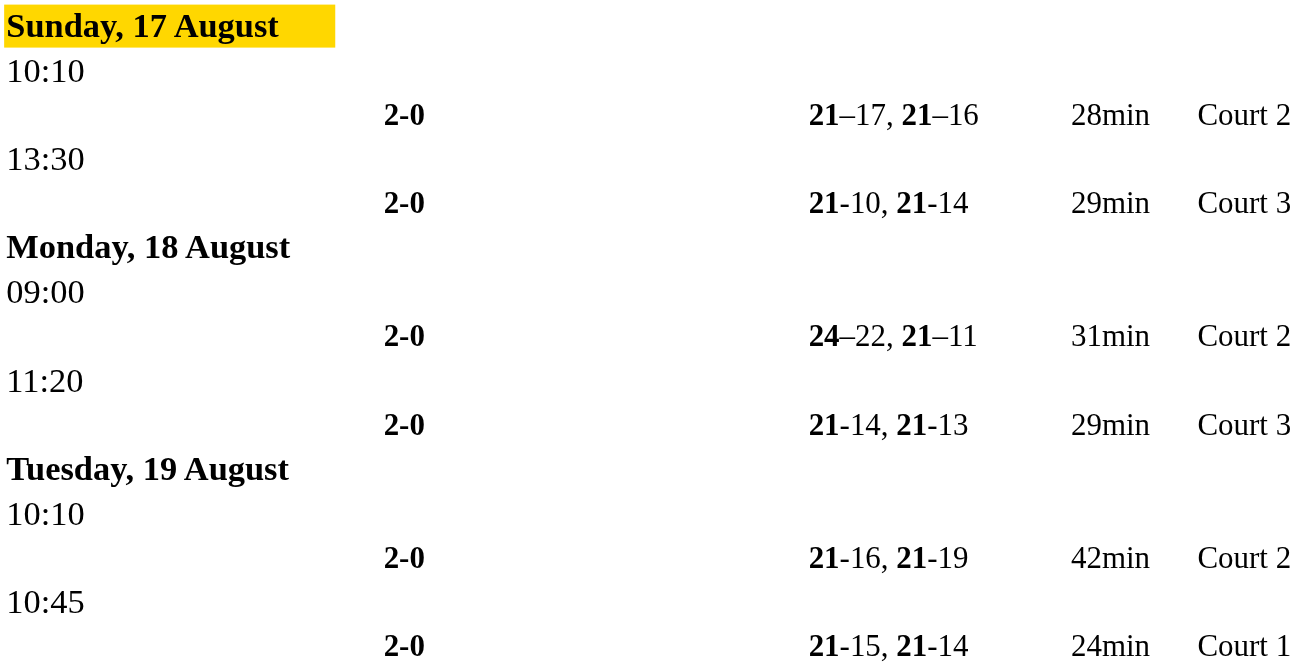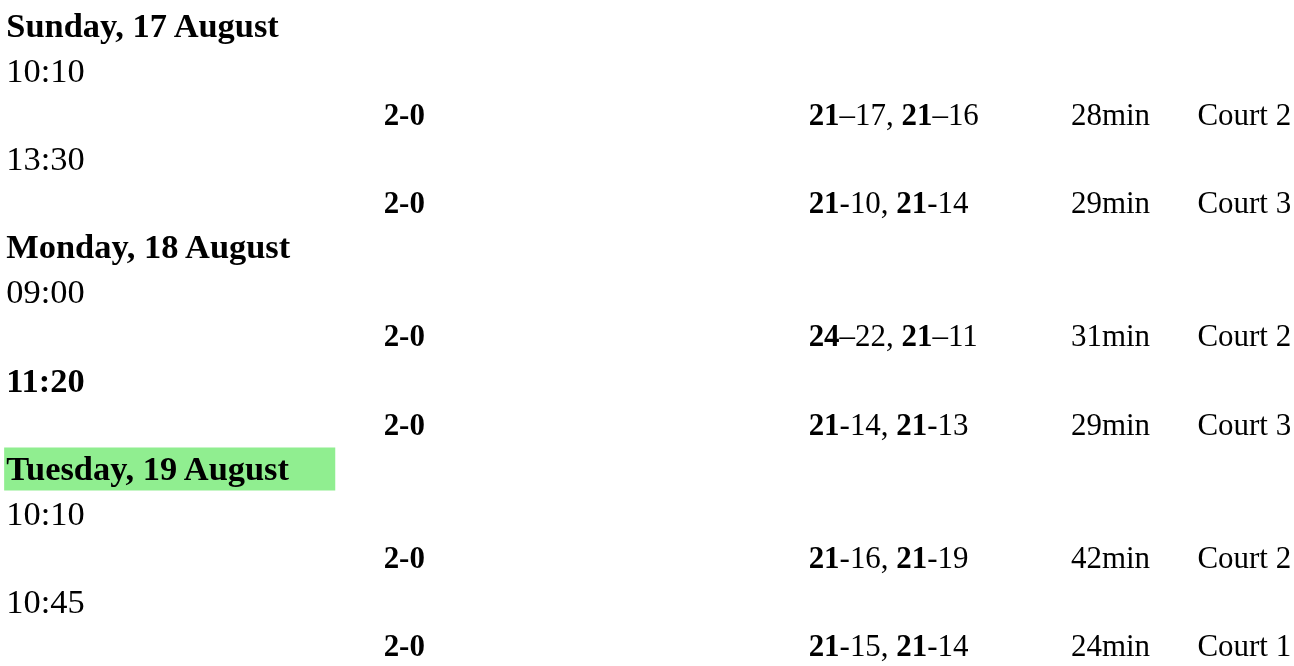(143, 25) gold background -> (143, 25) no background
(45, 380) normal -> (45, 380) bold
(148, 468) no background -> (148, 468) lightgreen background
